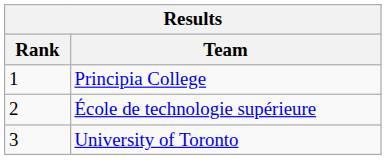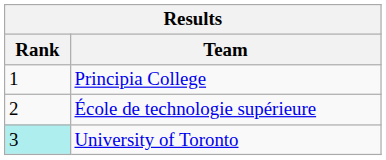(14, 139) no background -> (14, 139) paleturquoise background
